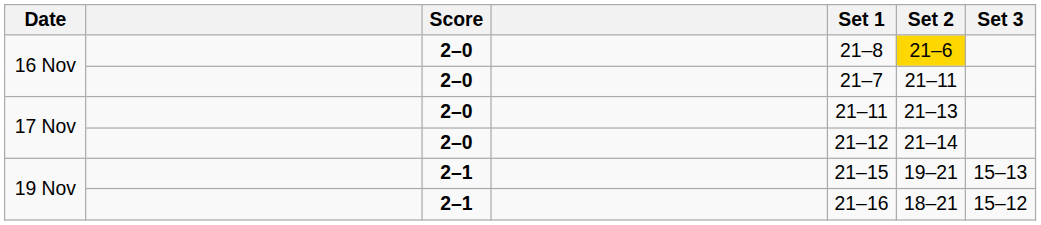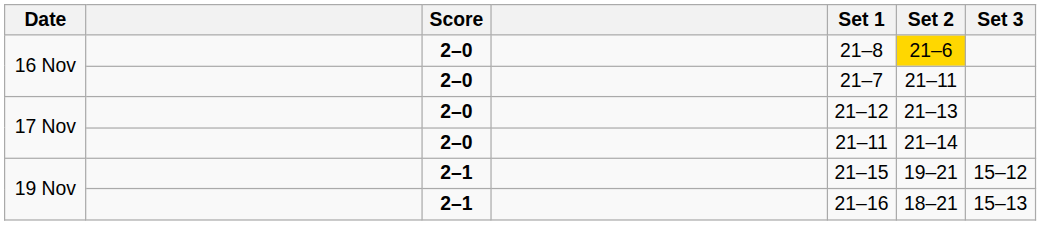(862, 111) 21–11 -> (862, 111) 21–12
(862, 142) 21–12 -> (862, 142) 21–11
(1000, 173) 15–13 -> (1000, 173) 15–12
(1000, 204) 15–12 -> (1000, 204) 15–13
